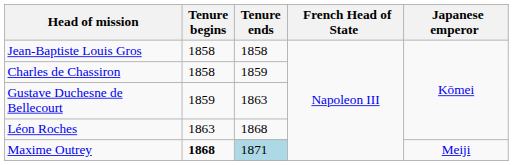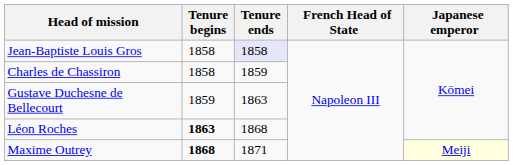(252, 51) no background -> (252, 51) lavender background
(200, 129) normal -> (200, 129) bold
(252, 150) lightblue background -> (252, 150) no background
(456, 150) no background -> (456, 150) lightyellow background
